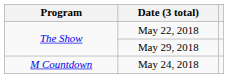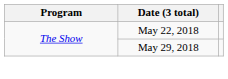- row: (168, 64)
